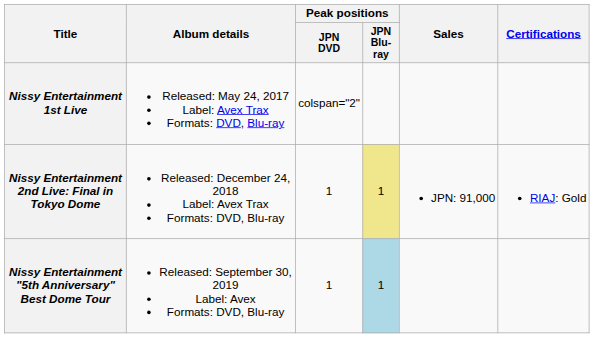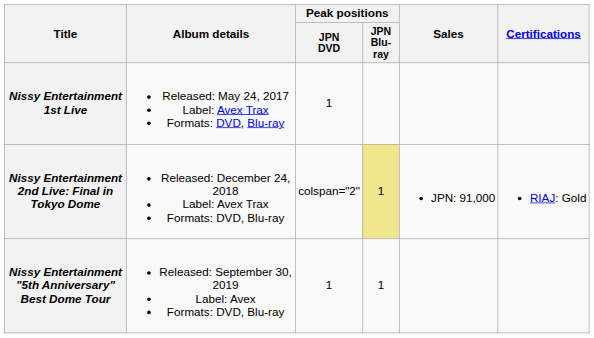(329, 103) colspan="2" -> (329, 103) 1
(329, 191) 1 -> (329, 191) colspan="2"
(381, 285) lightblue background -> (381, 285) no background
